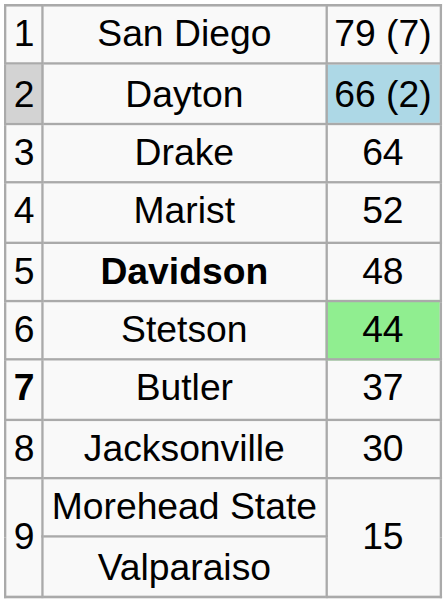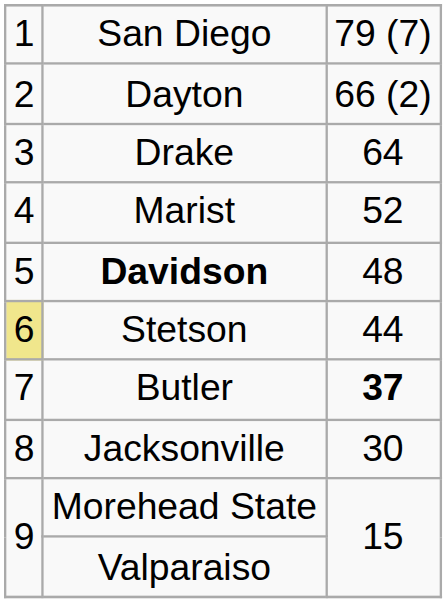(24, 93) lightgrey background -> (24, 93) no background
(383, 93) lightblue background -> (383, 93) no background
(24, 329) no background -> (24, 329) khaki background
(383, 329) lightgreen background -> (383, 329) no background
(24, 388) bold -> (24, 388) normal
(383, 388) normal -> (383, 388) bold
